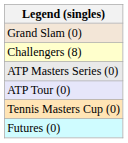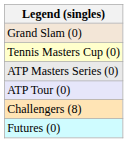(44, 52) Challengers (8) -> (64, 52) Tennis Masters Cup (0)
(64, 109) Tennis Masters Cup (0) -> (44, 109) Challengers (8)
